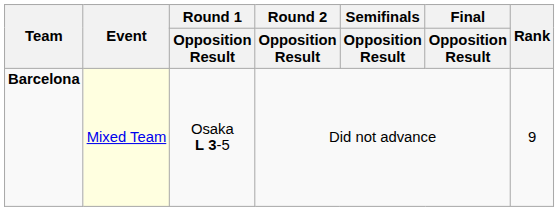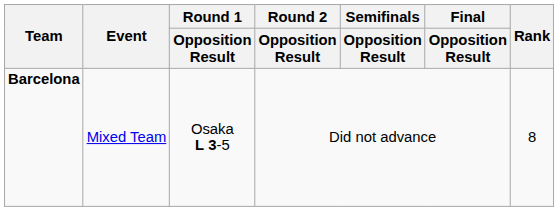(126, 138) lightyellow background -> (126, 138) no background
(532, 138) 9 -> (532, 138) 8
